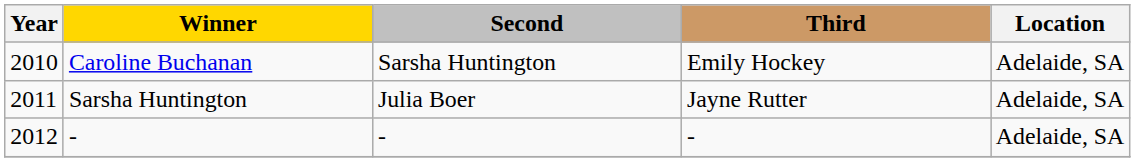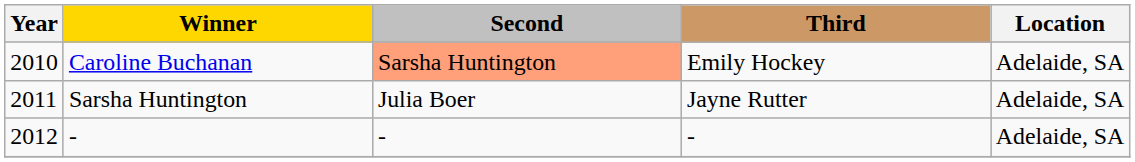(467, 61) no background -> (467, 61) lightsalmon background
